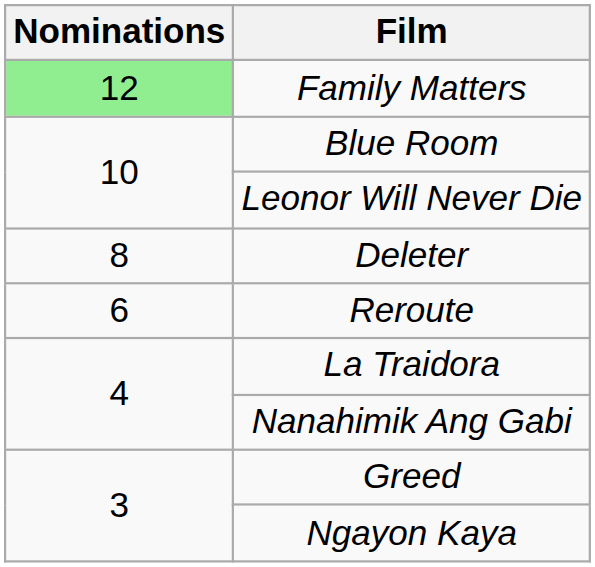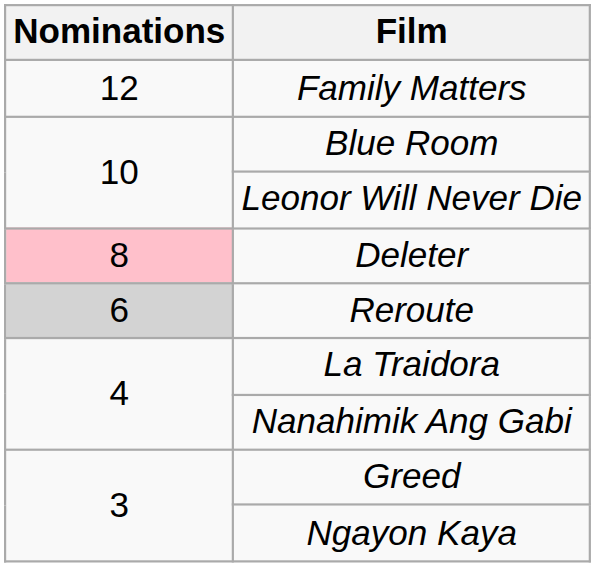(119, 87) lightgreen background -> (119, 87) no background
(119, 254) no background -> (119, 254) pink background
(119, 310) no background -> (119, 310) lightgrey background
